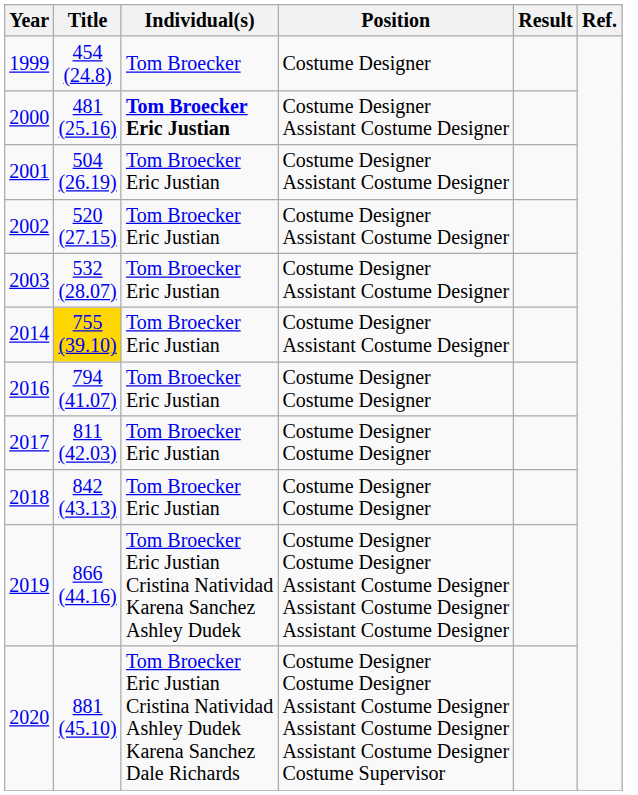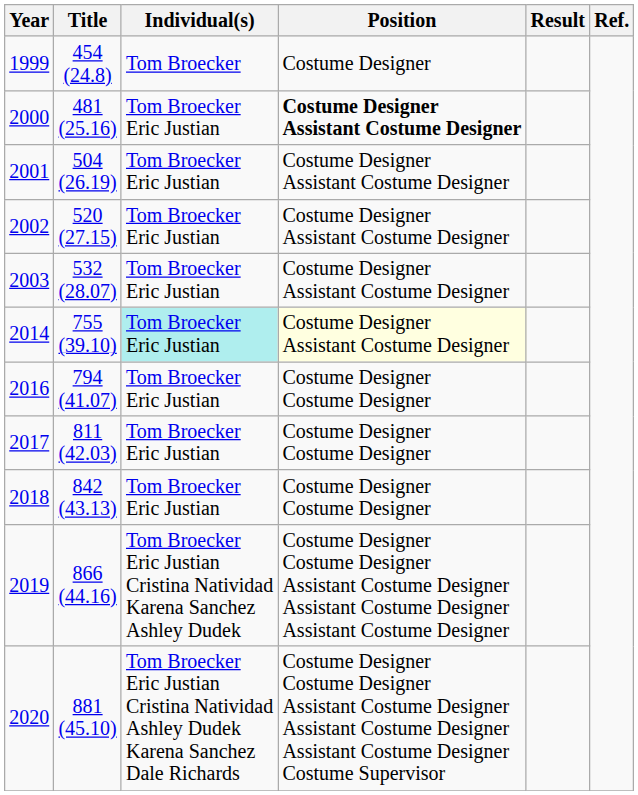(187, 117) bold -> (183, 117) normal
(396, 117) normal -> (402, 117) bold
(88, 334) gold background -> (88, 334) no background
(183, 334) no background -> (183, 334) paleturquoise background
(396, 334) no background -> (396, 334) lightyellow background
